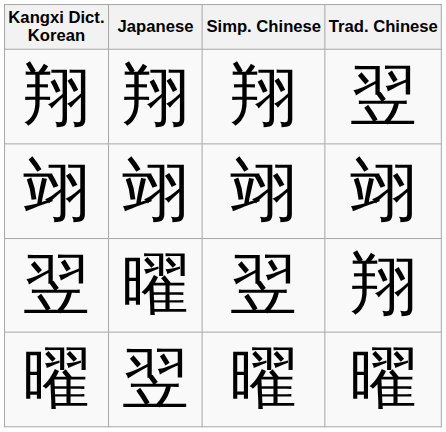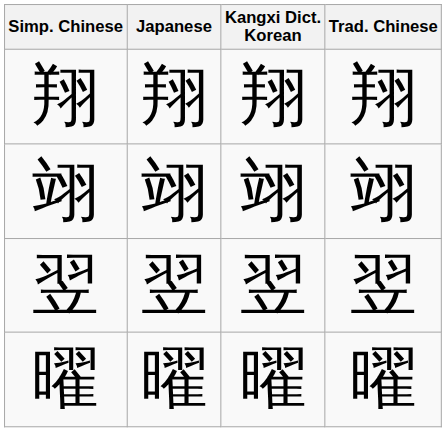columns swapped: (56, 27) <-> (264, 27)
(383, 96) 翌 -> (383, 96) 翔
(155, 285) 曜 -> (174, 285) 翌
(383, 285) 翔 -> (383, 285) 翌
(155, 379) 翌 -> (174, 379) 曜
